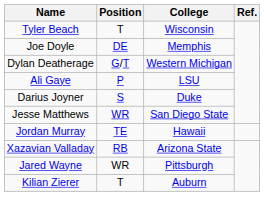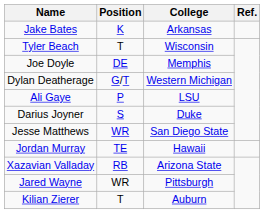+ row: (51, 30)
